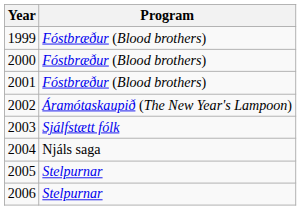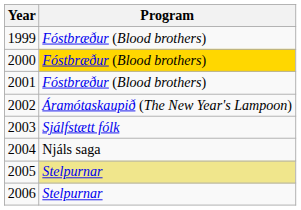(124, 60) no background -> (124, 60) gold background
(72, 171) no background -> (72, 171) khaki background
